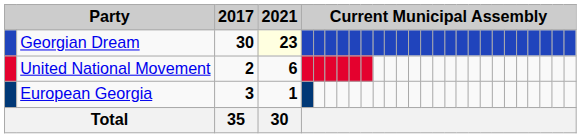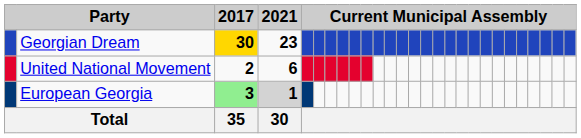(245, 42) no background -> (245, 42) gold background
(288, 42) lightyellow background -> (288, 42) no background
(250, 94) no background -> (250, 94) lightgreen background
(293, 94) no background -> (293, 94) lightgrey background
